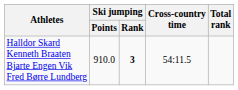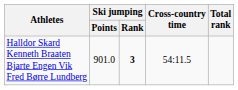(104, 60) 910.0 -> (104, 60) 901.0
